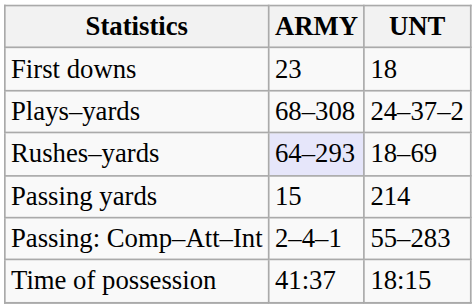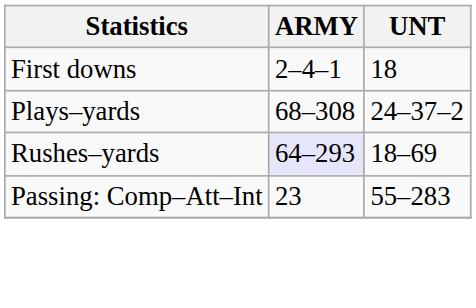(288, 68) 23 -> (308, 68) 2–4–1
- row: (84, 195)
(308, 238) 2–4–1 -> (288, 195) 23
- row: (114, 280)
